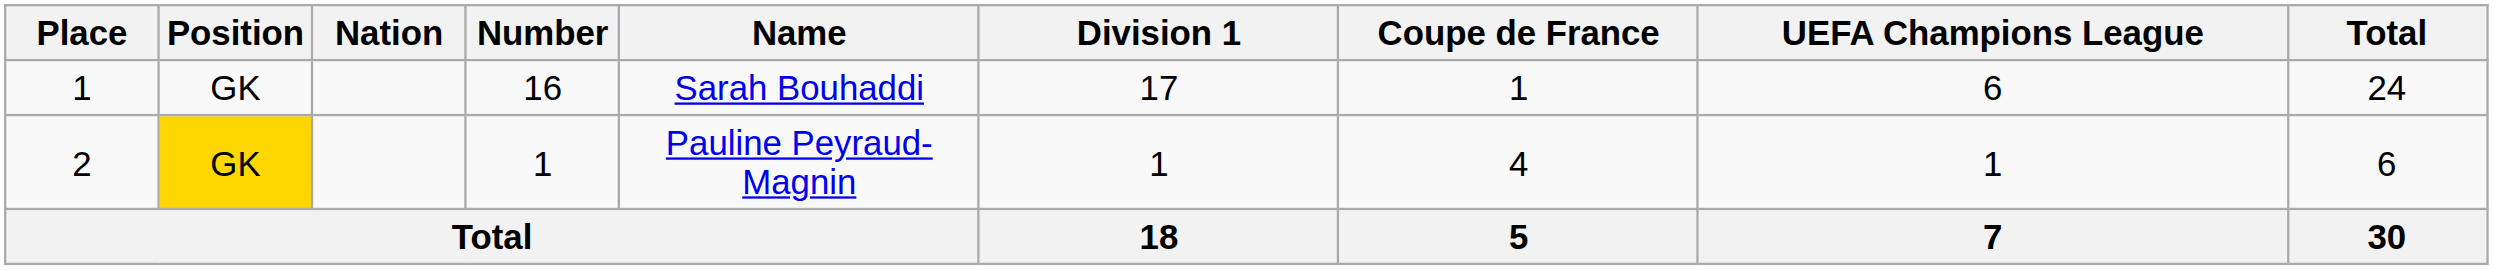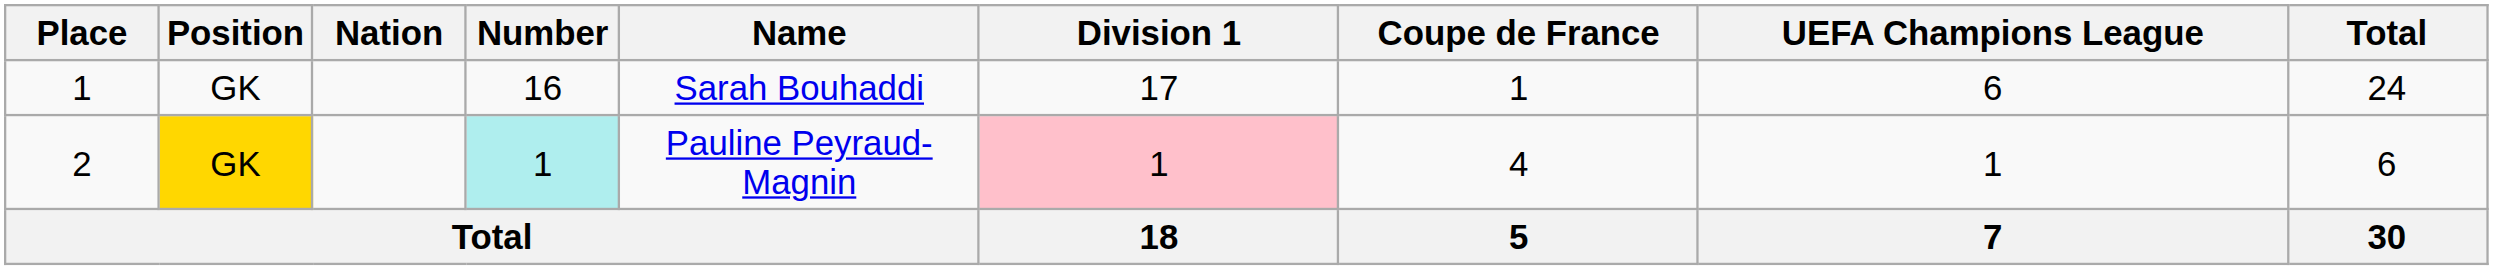(543, 163) no background -> (543, 163) paleturquoise background
(1159, 163) no background -> (1159, 163) pink background
